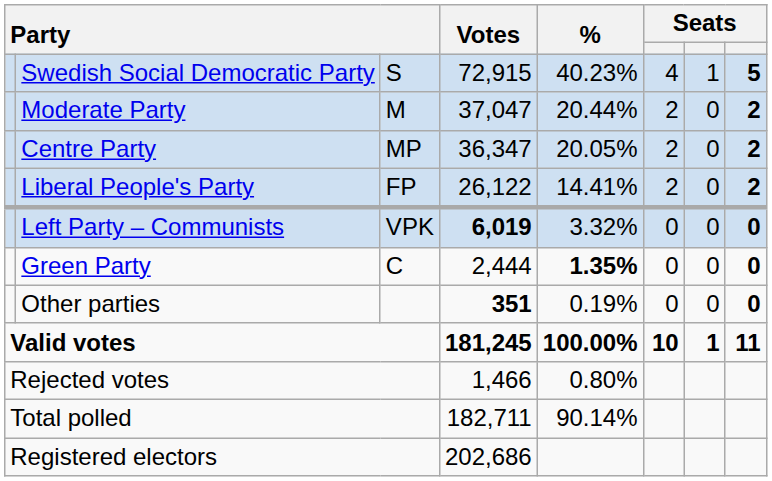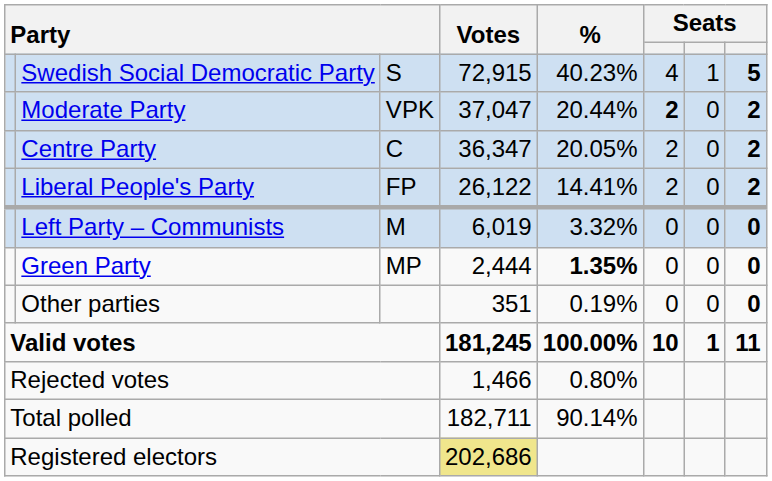(396, 110) M -> (410, 110) VPK
(672, 110) normal -> (672, 110) bold
(404, 148) MP -> (395, 148) C
(410, 227) VPK -> (396, 227) M
(502, 227) bold -> (502, 227) normal
(395, 265) C -> (404, 265) MP
(512, 304) bold -> (512, 304) normal
(488, 456) no background -> (488, 456) khaki background
